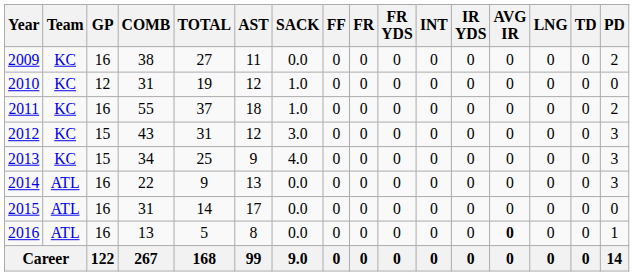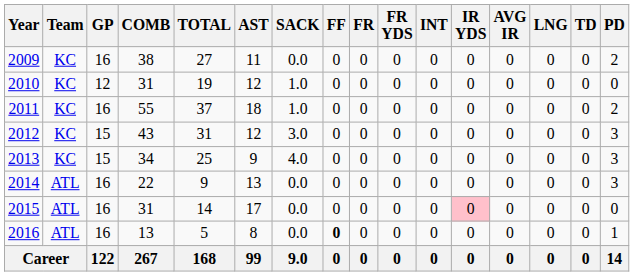(471, 208) no background -> (471, 208) pink background
(336, 233) normal -> (336, 233) bold
(510, 233) bold -> (510, 233) normal
